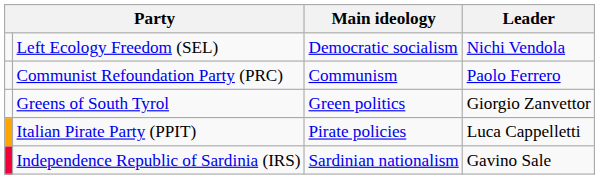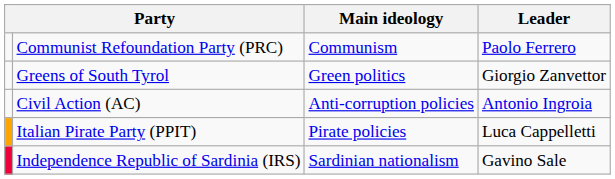- row: (117, 47)
+ row: (79, 103)
